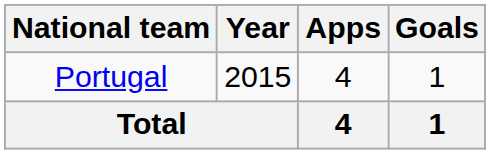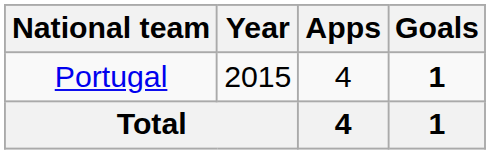(437, 76) normal -> (437, 76) bold
